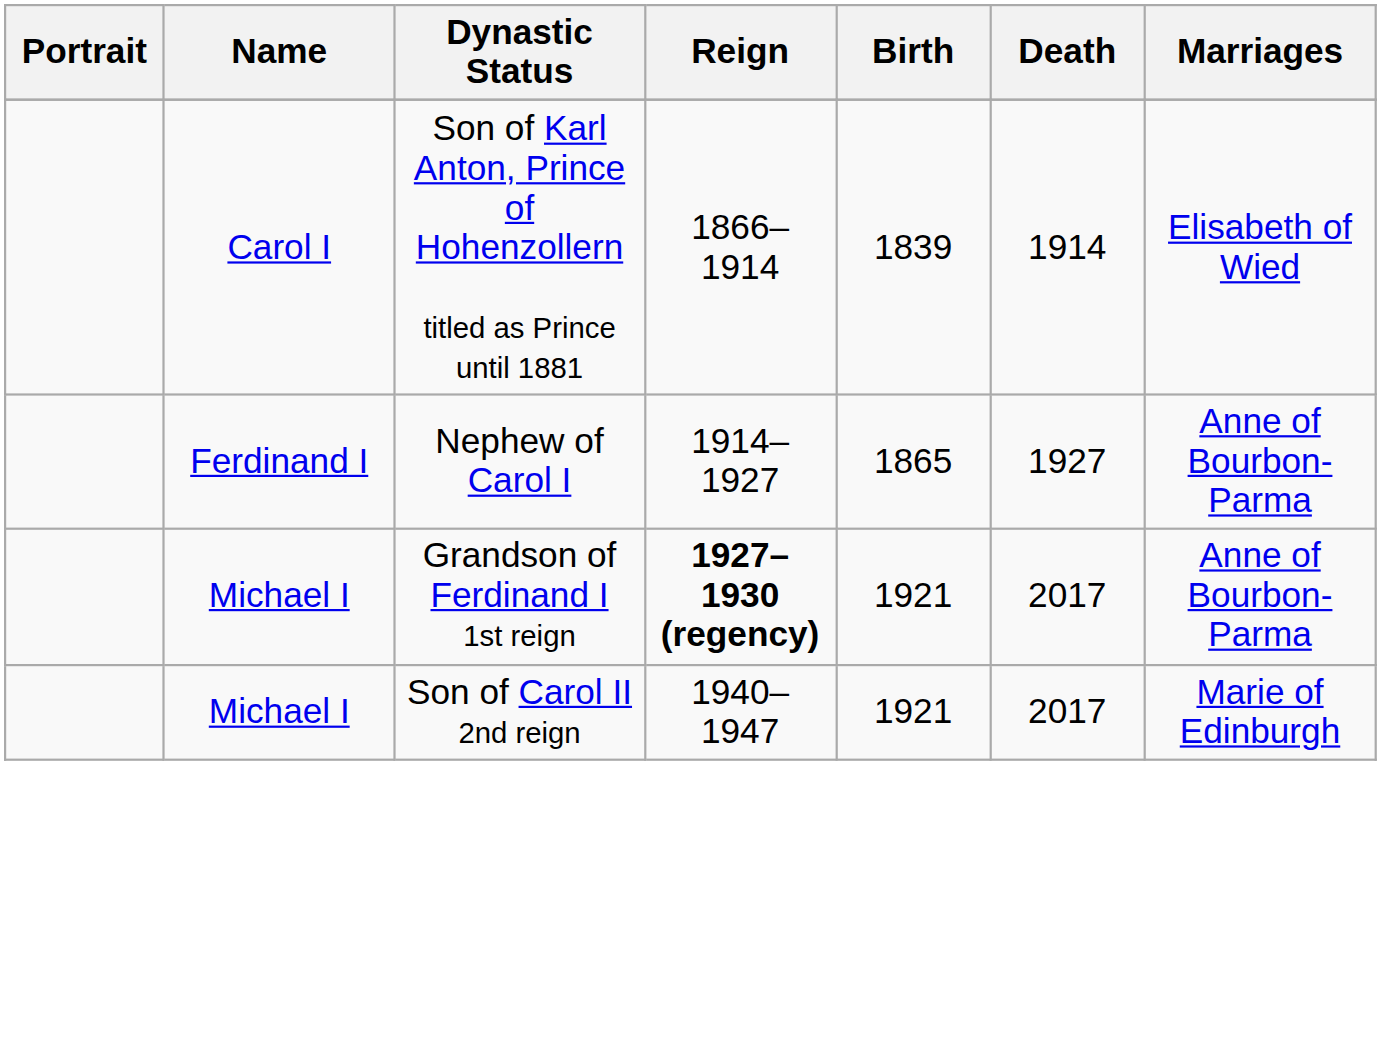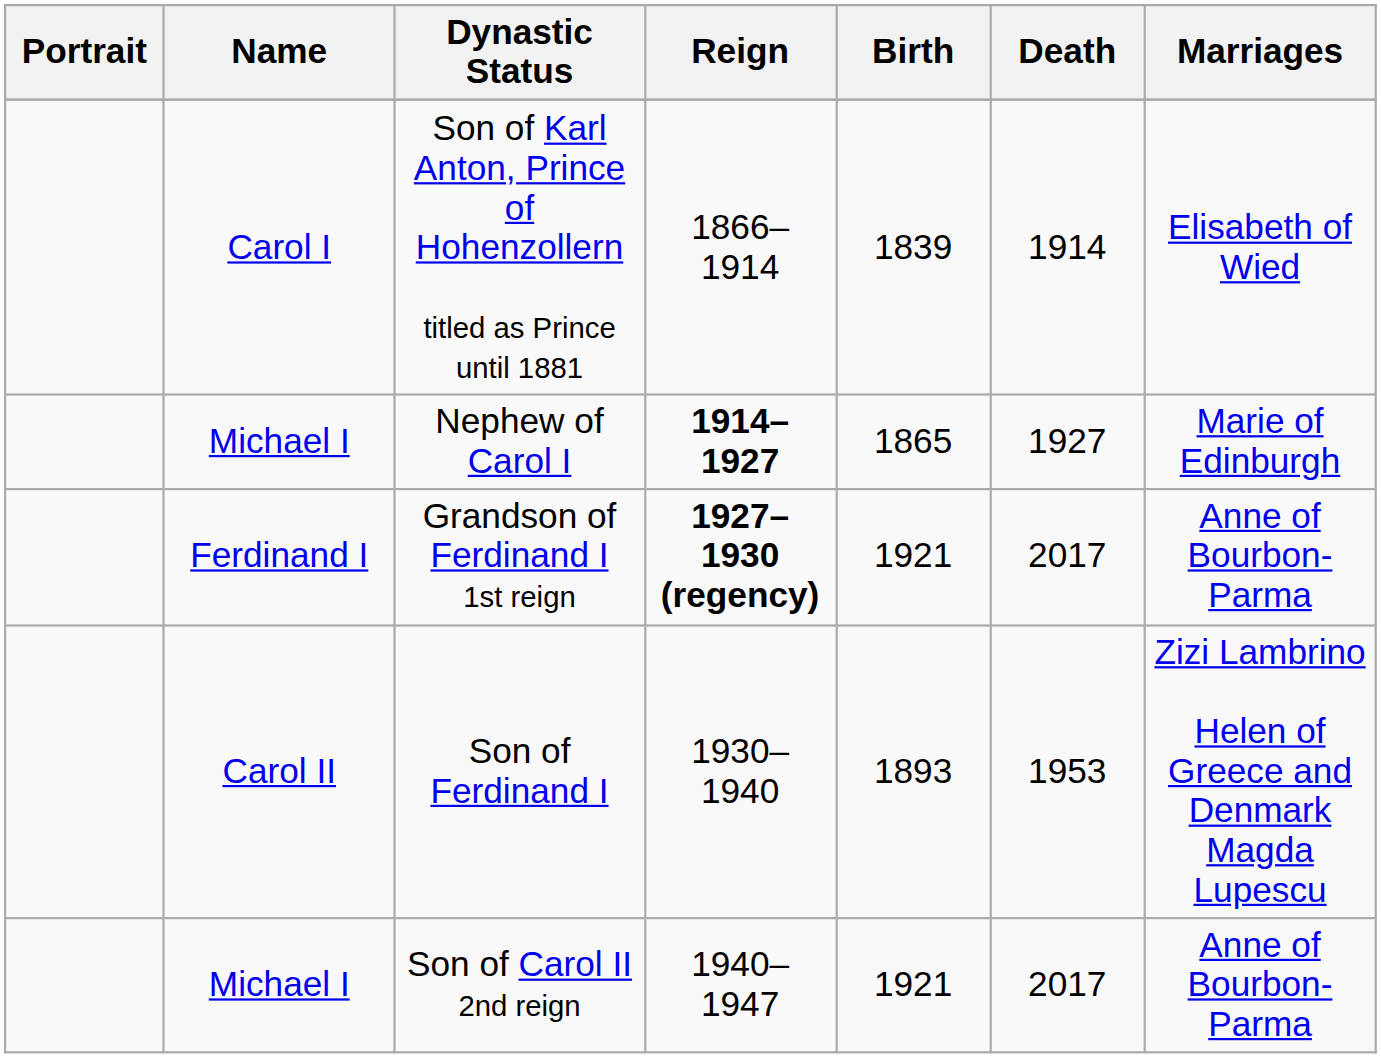(279, 460) Ferdinand I -> (279, 441) Michael I
(740, 460) normal -> (740, 441) bold
(1260, 460) Anne of Bourbon-Parma -> (1260, 441) Marie of Edinburgh
(279, 595) Michael I -> (279, 556) Ferdinand I
+ row: (520, 770)
(1260, 711) Marie of Edinburgh -> (1260, 984) Anne of Bourbon-Parma
